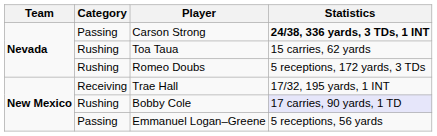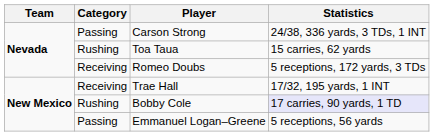(350, 31) bold -> (348, 31) normal
(98, 67) Rushing -> (102, 67) Receiving
